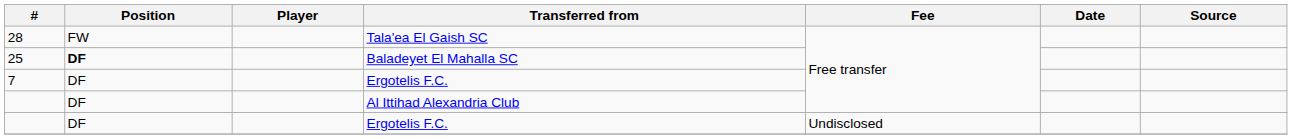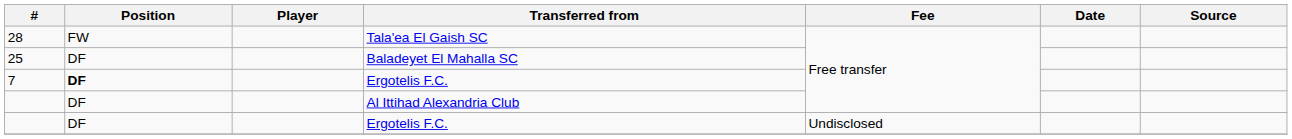(77, 59) bold -> (77, 59) normal
(77, 80) normal -> (77, 80) bold
